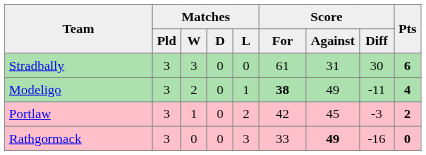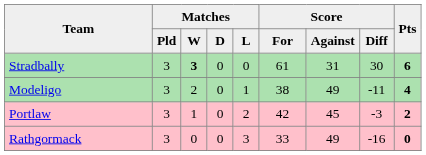(194, 65) normal -> (194, 65) bold
(283, 89) bold -> (283, 89) normal
(333, 138) bold -> (333, 138) normal
